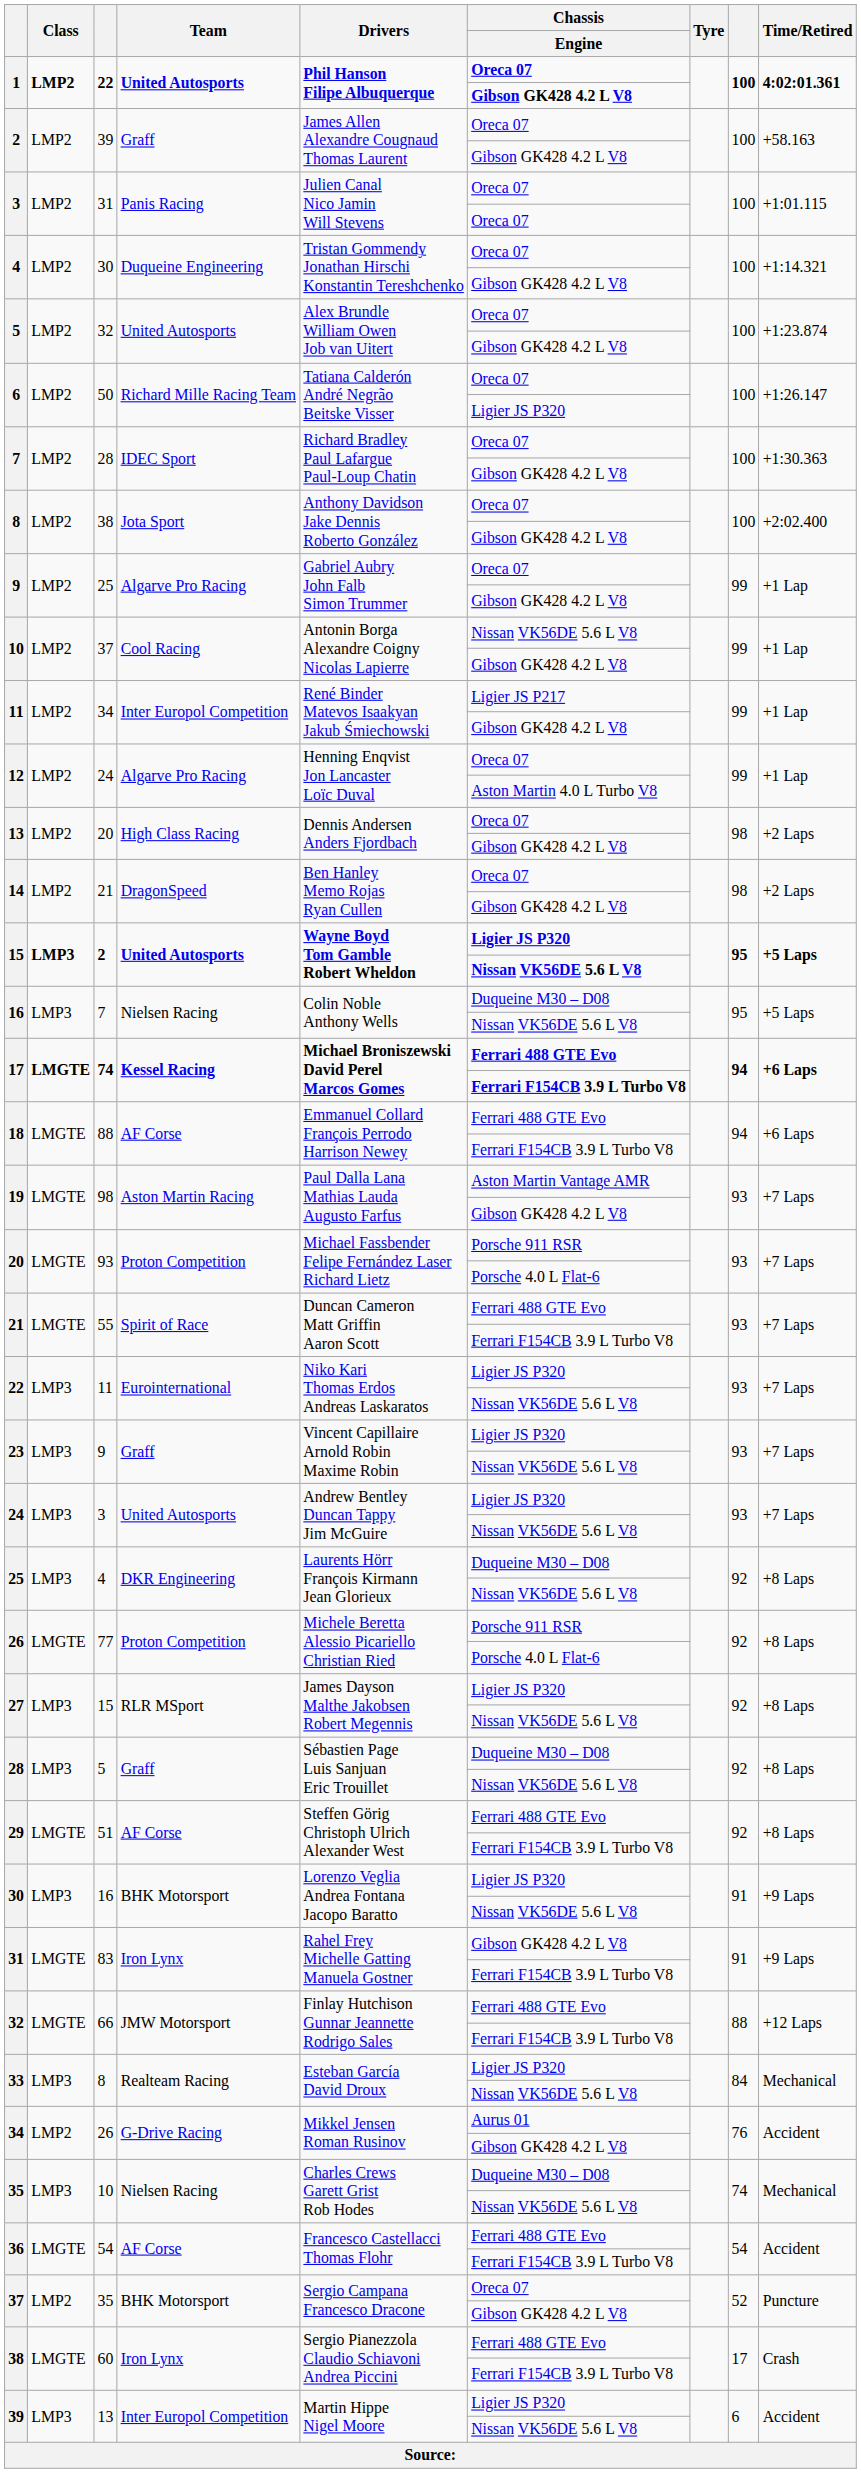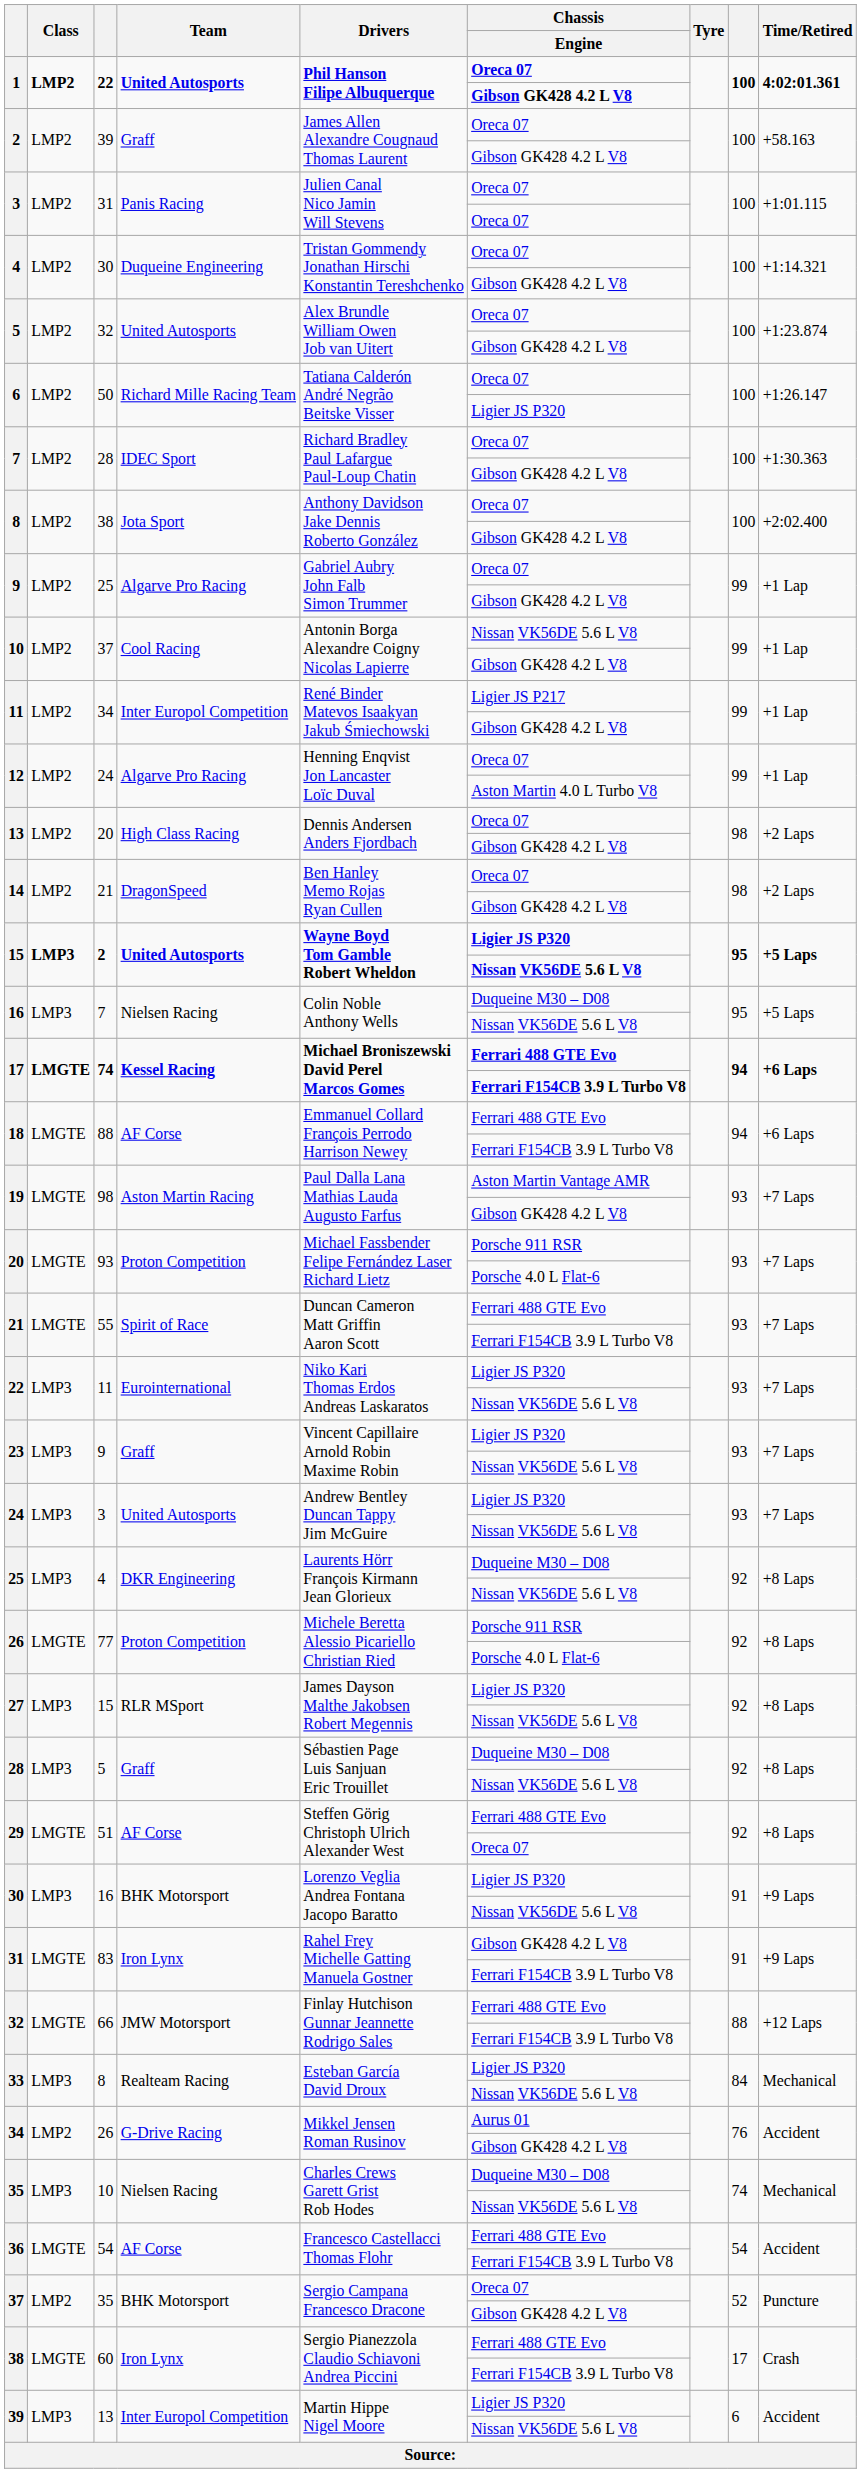(572, 1848) Ferrari F154CB 3.9 L Turbo V8 -> (500, 1848) Oreca 07
